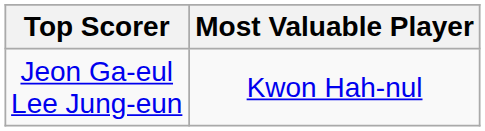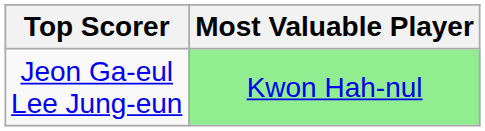(335, 86) no background -> (335, 86) lightgreen background
